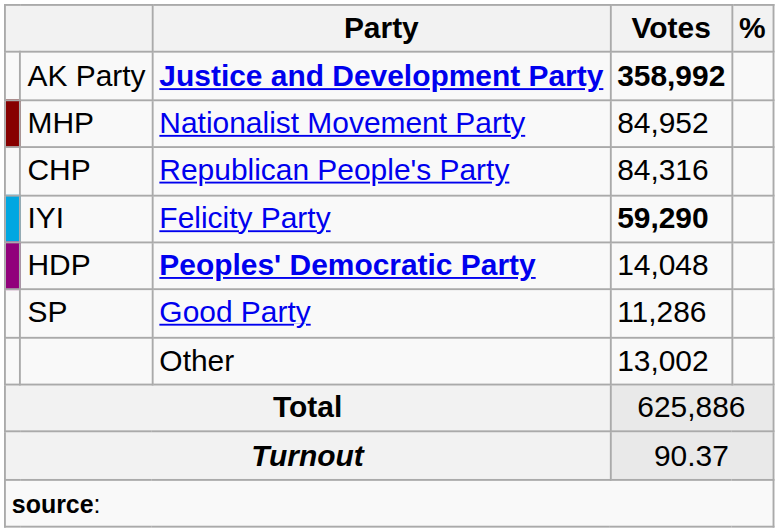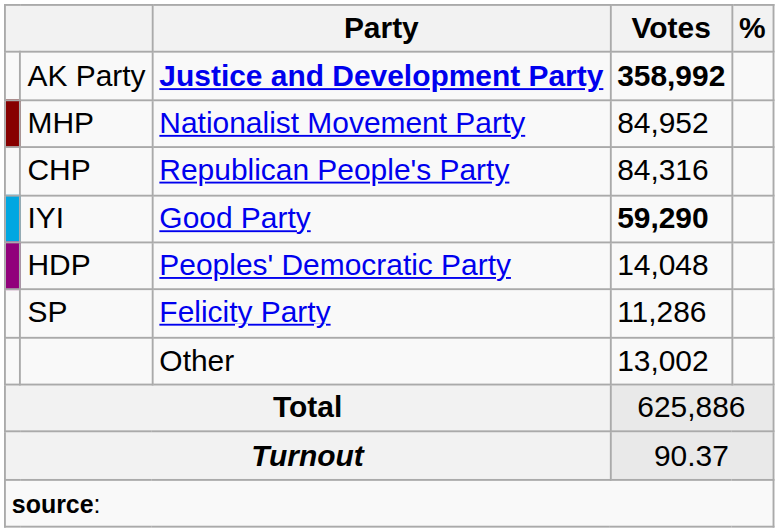(245, 218) Felicity Party -> (235, 218) Good Party
(348, 265) bold -> (335, 265) normal
(235, 312) Good Party -> (245, 312) Felicity Party
